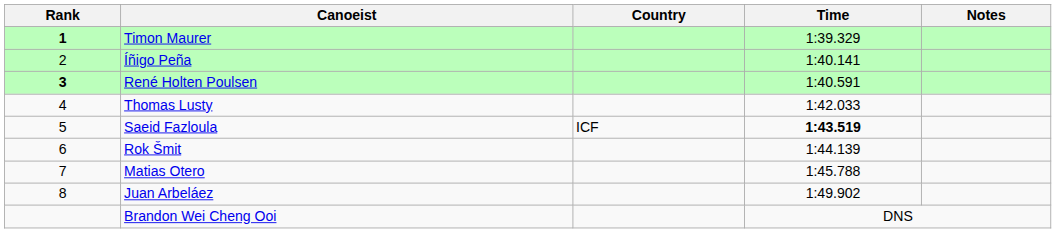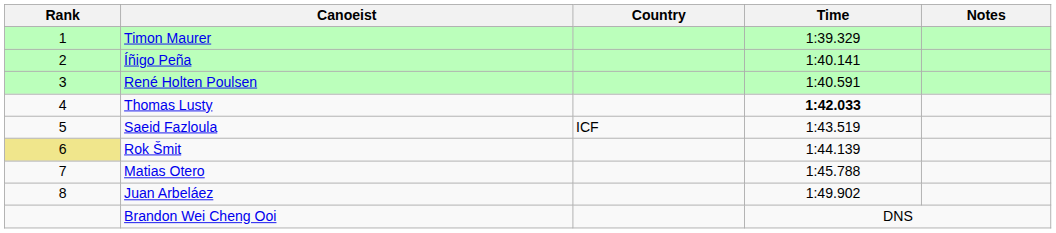(63, 37) bold -> (63, 37) normal
(63, 82) bold -> (63, 82) normal
(833, 104) normal -> (833, 104) bold
(833, 127) bold -> (833, 127) normal
(63, 149) no background -> (63, 149) khaki background
